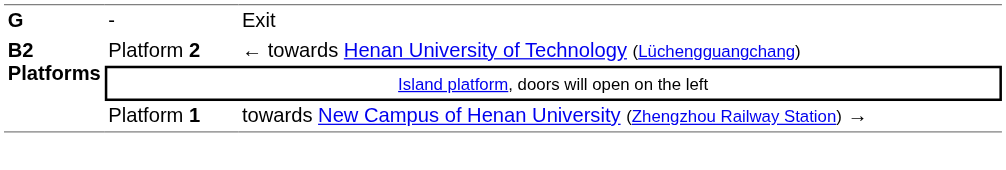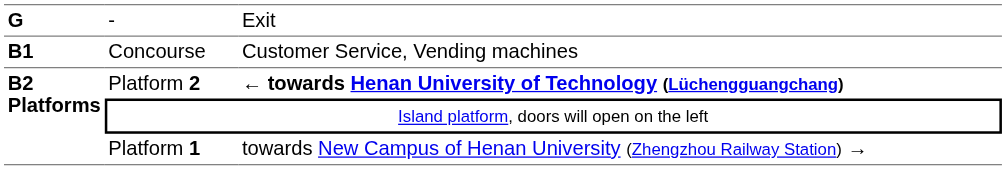+ row: (157, 51)
(521, 50) normal -> (543, 83) bold
